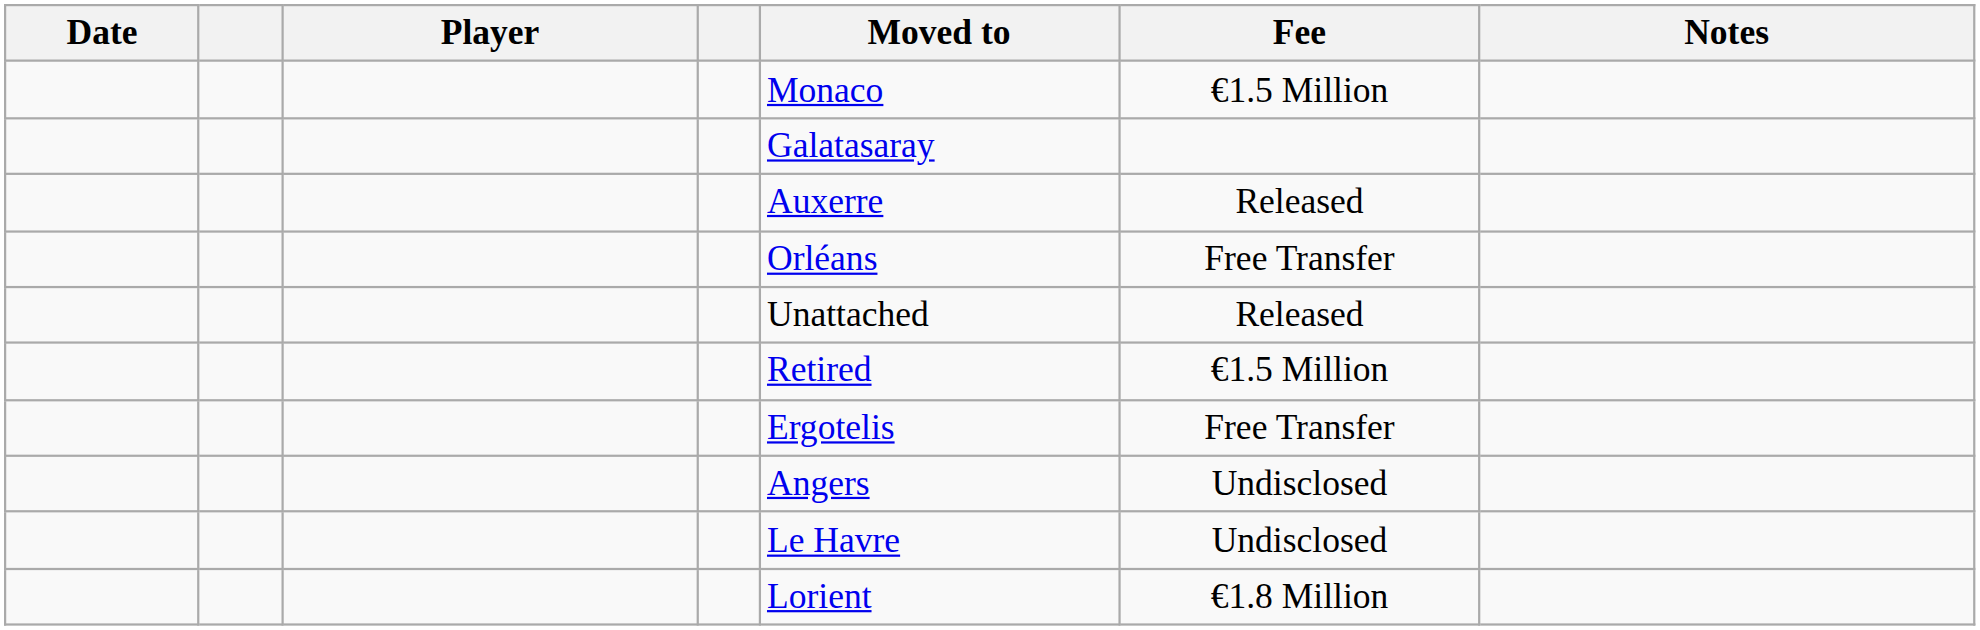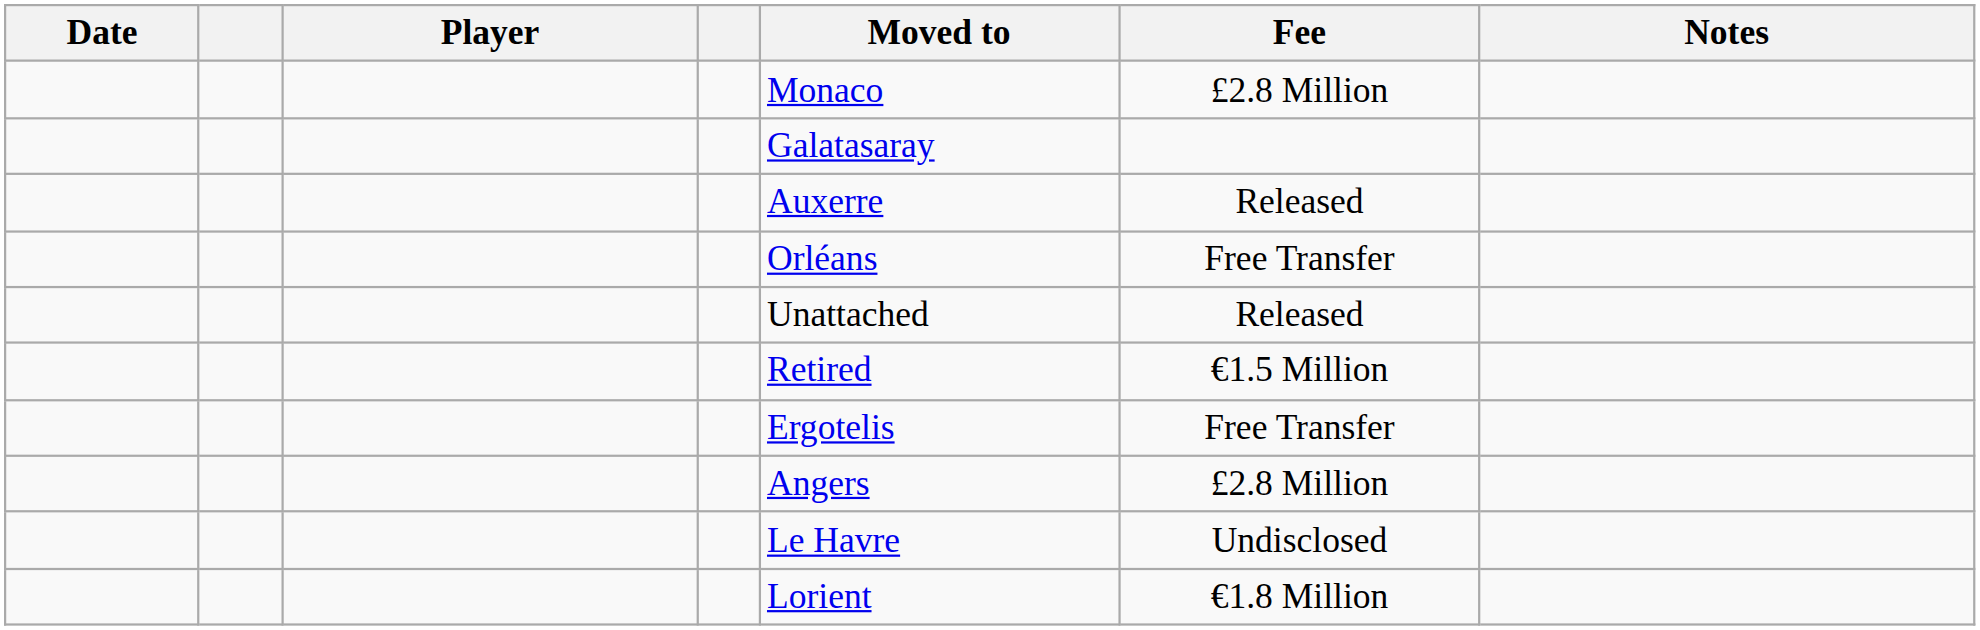(1299, 88) €1.5 Million -> (1299, 88) £2.8 Million
(1299, 483) Undisclosed -> (1299, 483) £2.8 Million
